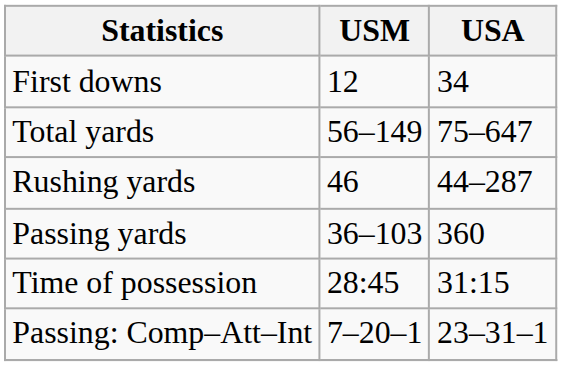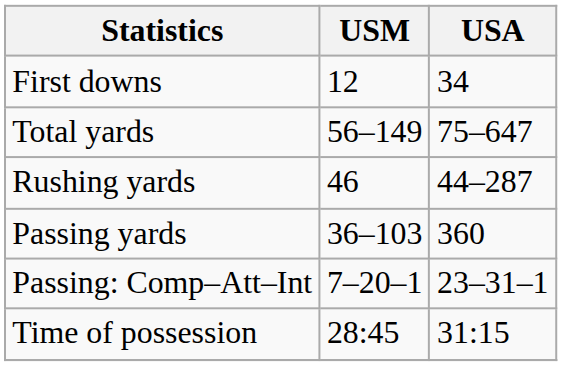rows swapped: (162, 333) <-> (135, 283)
